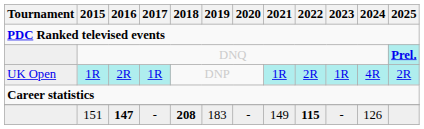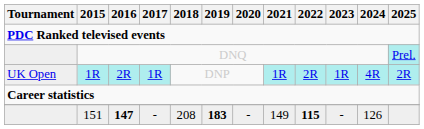(404, 54) bold -> (404, 54) normal
(186, 114) bold -> (186, 114) normal
(217, 114) normal -> (217, 114) bold
